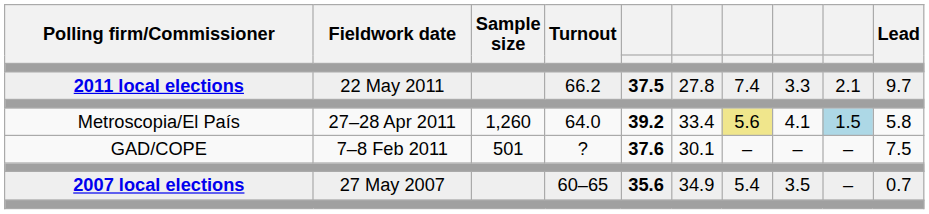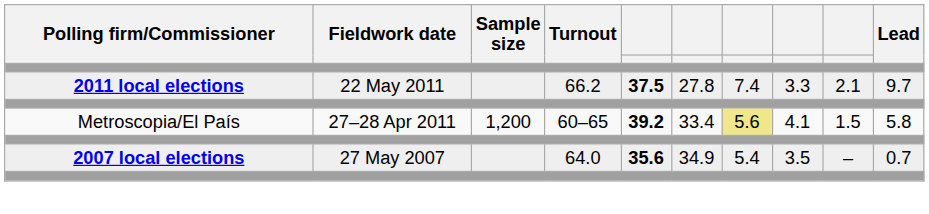(508, 122) 1,260 -> (508, 122) 1,200
(583, 122) 64.0 -> (583, 122) 60–65
(848, 122) lightblue background -> (848, 122) no background
- row: (159, 149)
(583, 185) 60–65 -> (583, 158) 64.0
